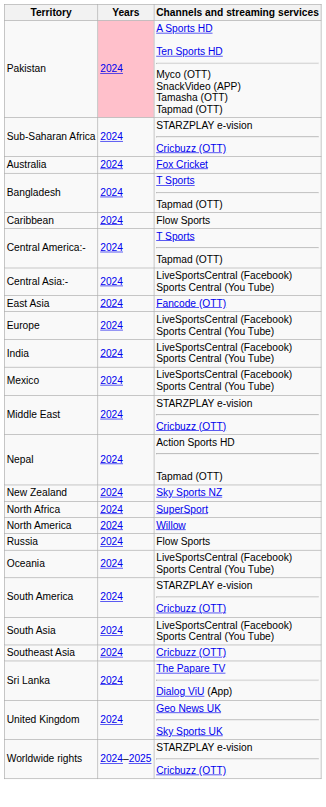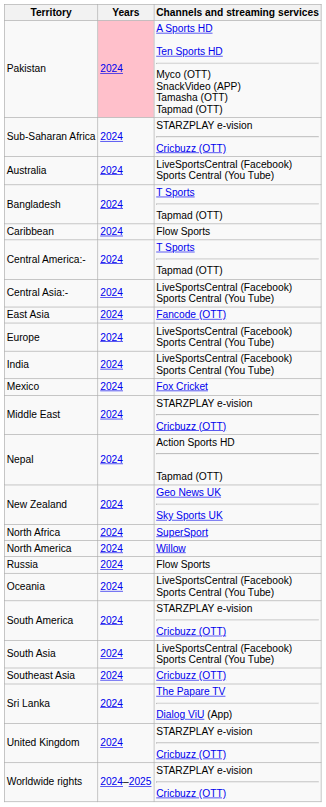(182, 165) Fox Cricket -> (224, 170) LiveSportsCentral (Facebook) Sports Central (You Tube)
(224, 381) LiveSportsCentral (Facebook) Sports Central (You Tube) -> (182, 387) Fox Cricket
(189, 493) Sky Sports NZ -> (238, 504) Geo News UK Sky Sports UK
(238, 720) Geo News UK Sky Sports UK -> (238, 743) STARZPLAY e-vision Cricbuzz (OTT)
